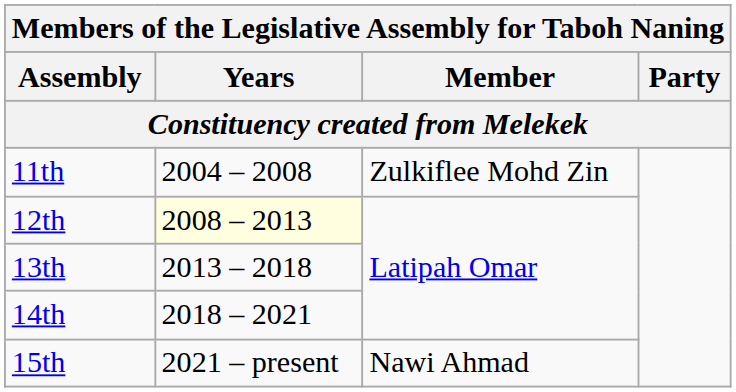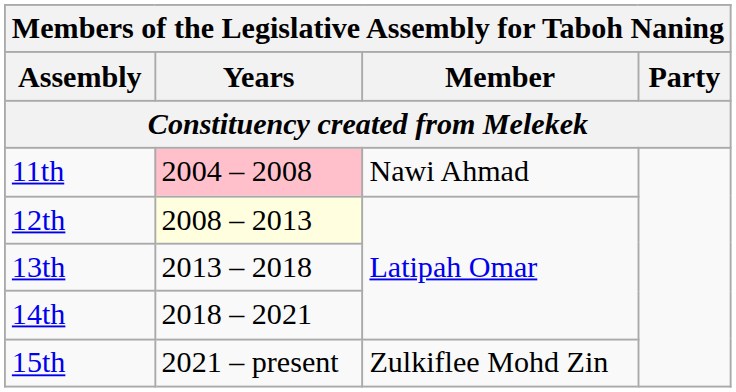(237, 171) no background -> (237, 171) pink background
(489, 171) Zulkiflee Mohd Zin -> (449, 171) Nawi Ahmad
(449, 362) Nawi Ahmad -> (489, 362) Zulkiflee Mohd Zin
